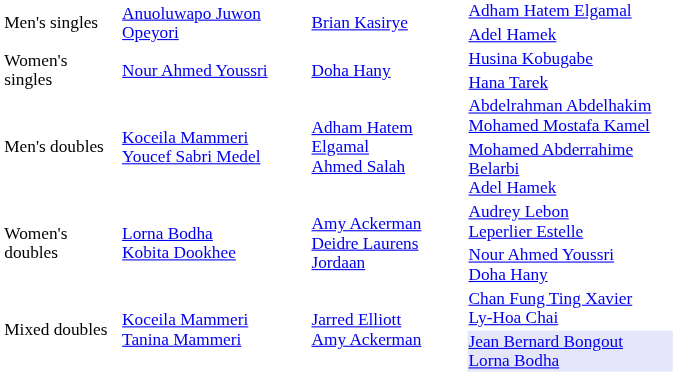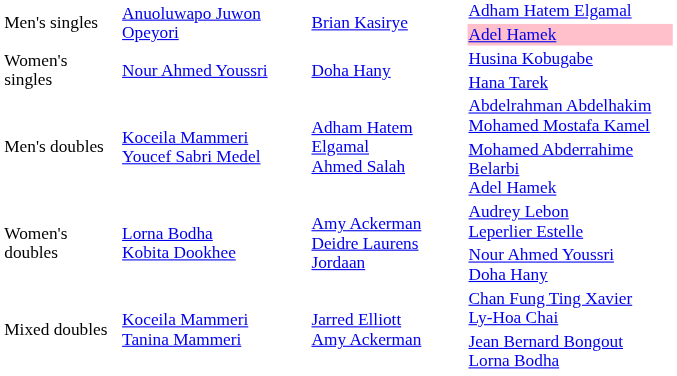(512, 34) no background -> (512, 34) pink background
(546, 351) lavender background -> (546, 351) no background
